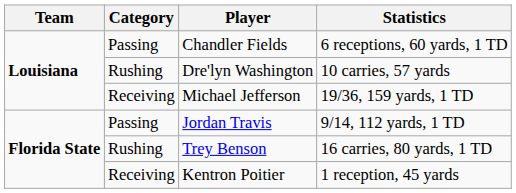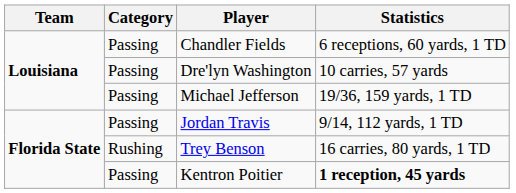(135, 70) Rushing -> (133, 70) Passing
(141, 96) Receiving -> (133, 96) Passing
(141, 174) Receiving -> (133, 174) Passing
(390, 174) normal -> (392, 174) bold
